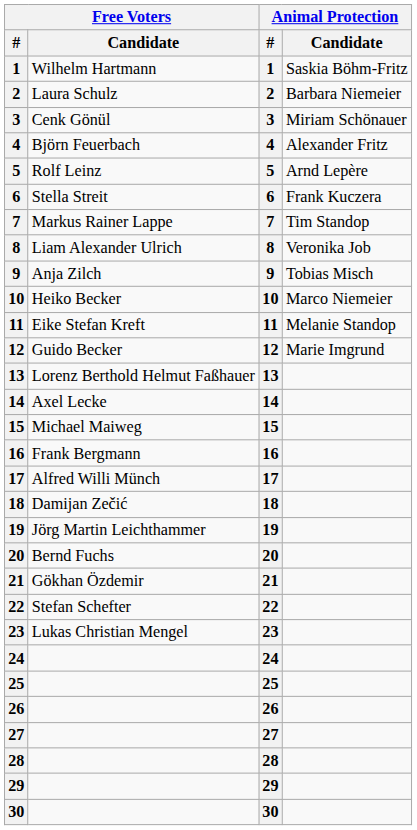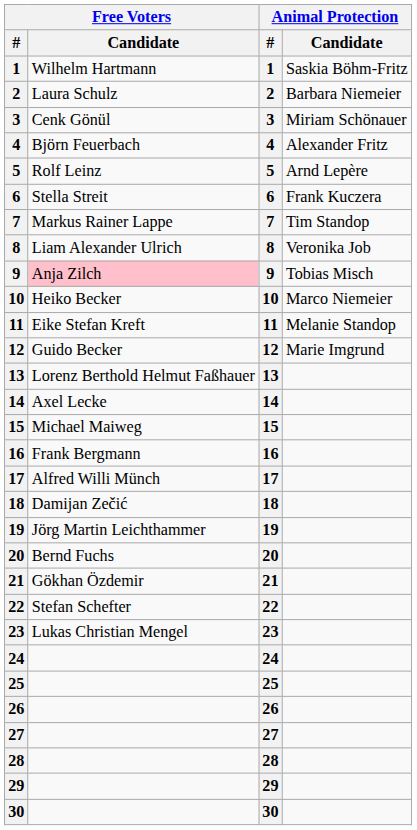(67, 273) no background -> (67, 273) pink background
